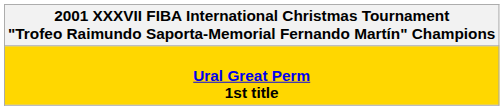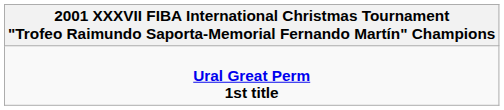(252, 84) gold background -> (252, 84) no background
